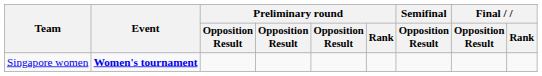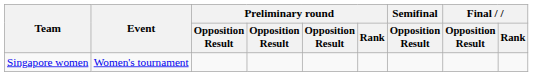(146, 62) bold -> (141, 62) normal
